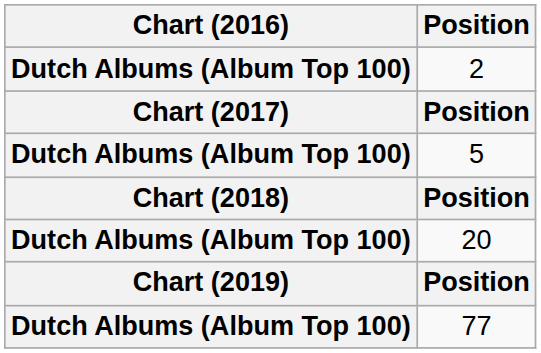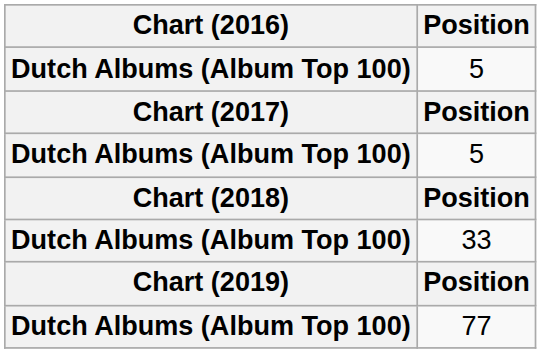(476, 68) 2 -> (476, 68) 5
(476, 240) 20 -> (476, 240) 33
